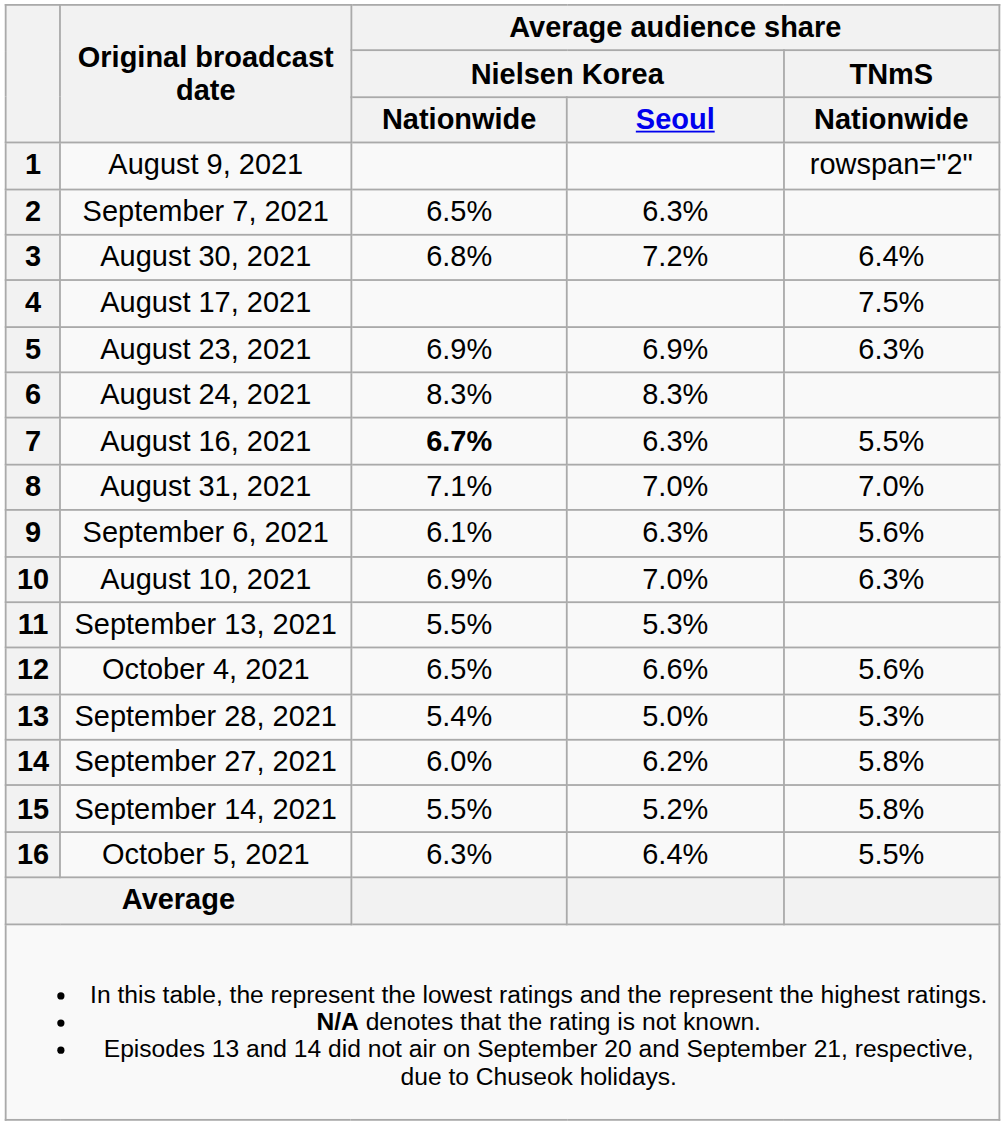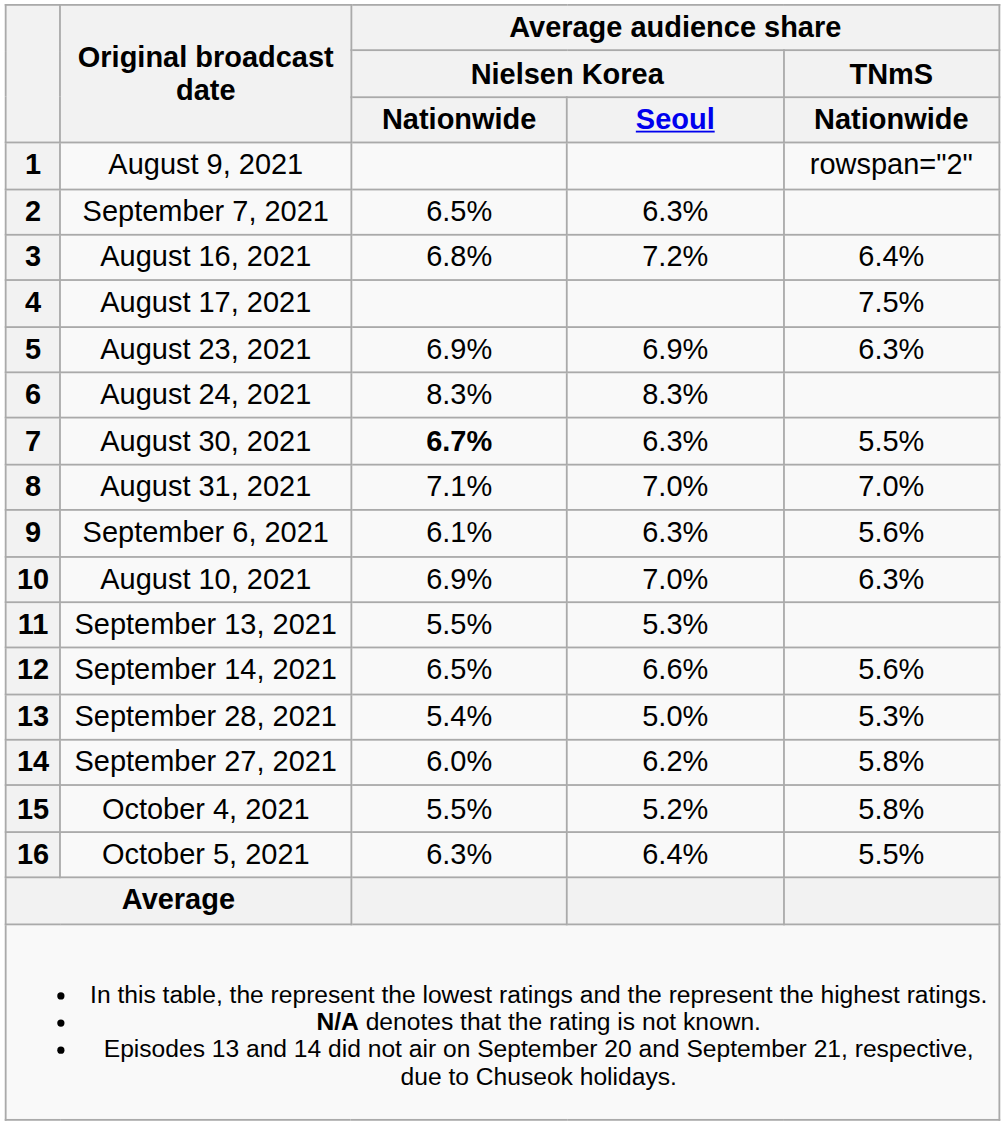(206, 257) August 30, 2021 -> (206, 257) August 16, 2021
(206, 440) August 16, 2021 -> (206, 440) August 30, 2021
(206, 670) October 4, 2021 -> (206, 670) September 14, 2021
(206, 808) September 14, 2021 -> (206, 808) October 4, 2021
